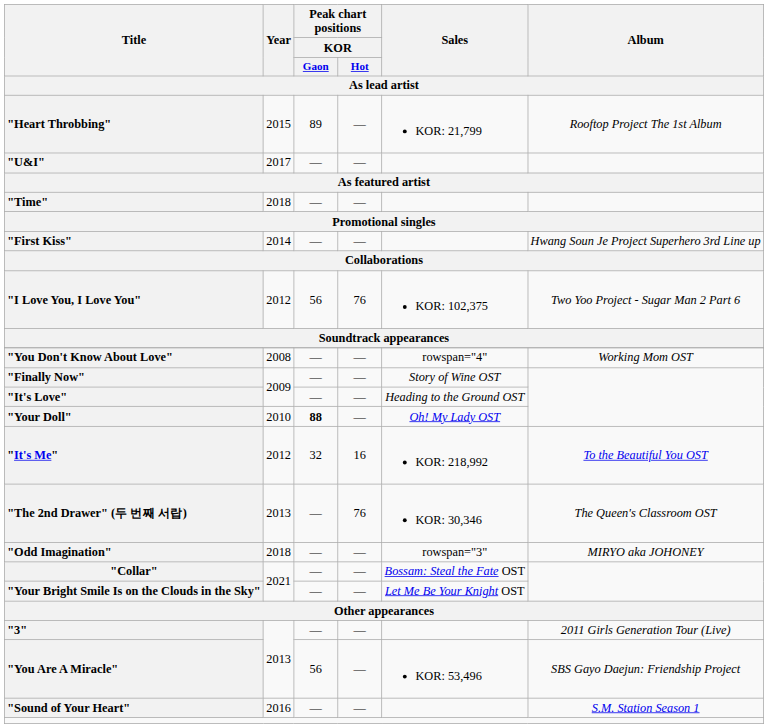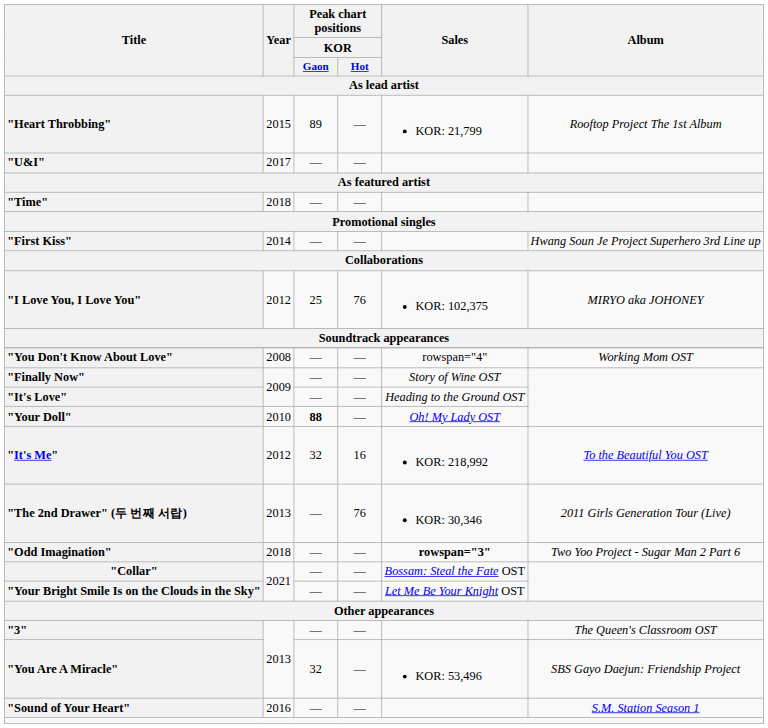(316, 299) 56 -> (316, 299) 25
(646, 299) Two Yoo Project - Sugar Man 2 Part 6 -> (646, 299) MIRYO aka JOHONEY
(646, 513) The Queen's Classroom OST -> (646, 513) 2011 Girls Generation Tour (Live)
(455, 552) normal -> (455, 552) bold
(646, 552) MIRYO aka JOHONEY -> (646, 552) Two Yoo Project - Sugar Man 2 Part 6
(646, 630) 2011 Girls Generation Tour (Live) -> (646, 630) The Queen's Classroom OST
(316, 669) 56 -> (316, 669) 32
